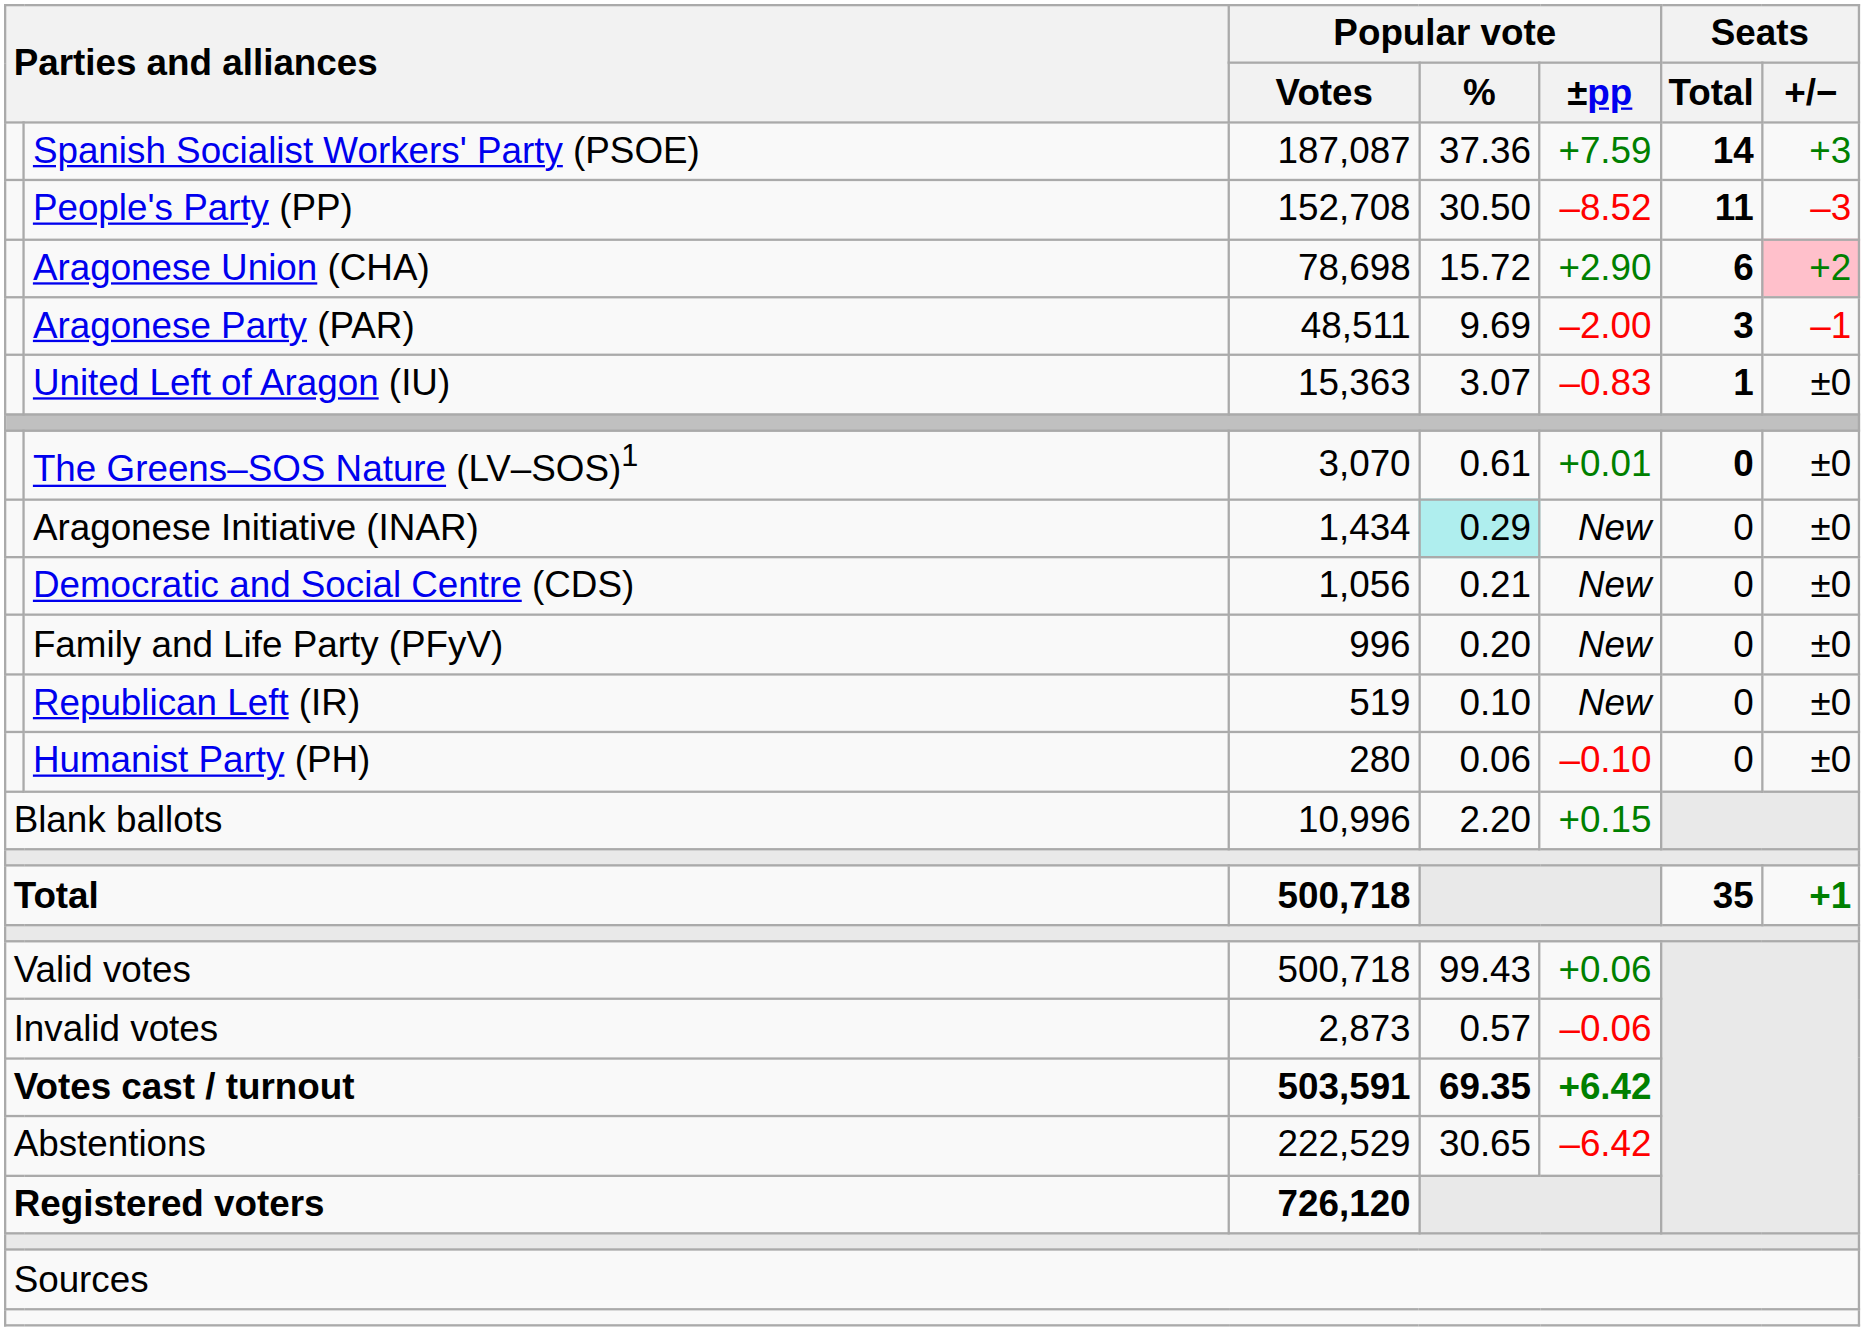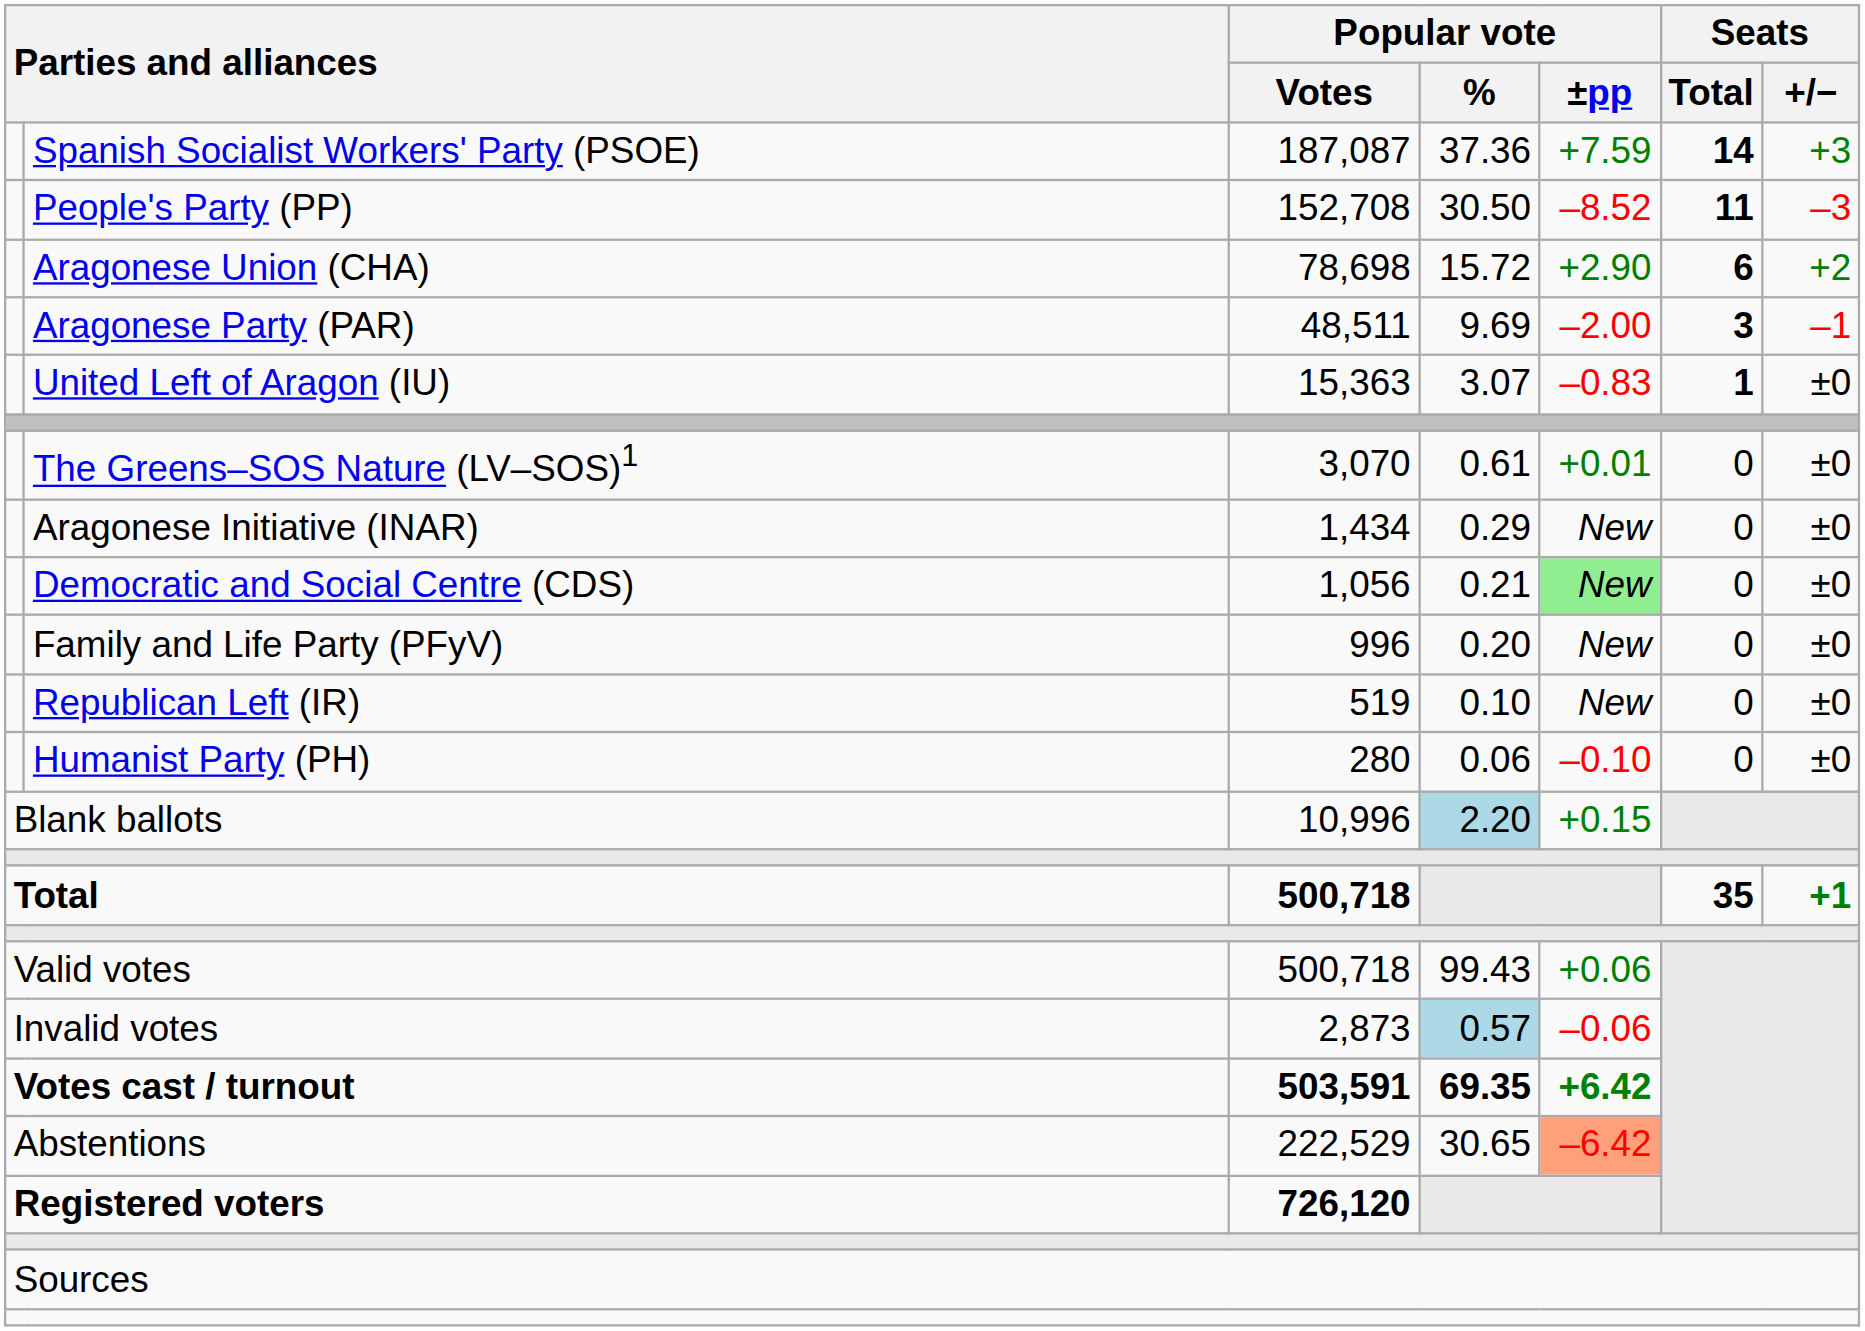(1830, 267) pink background -> (1830, 267) no background
(1743, 464) bold -> (1743, 464) normal
(1495, 527) paleturquoise background -> (1495, 527) no background
(1615, 585) no background -> (1615, 585) lightgreen background
(1495, 819) no background -> (1495, 819) lightblue background
(1495, 1028) no background -> (1495, 1028) lightblue background
(1605, 1145) no background -> (1605, 1145) lightsalmon background
